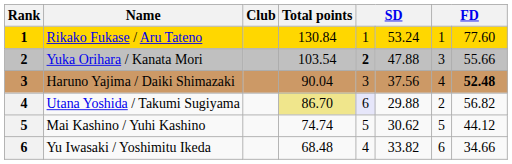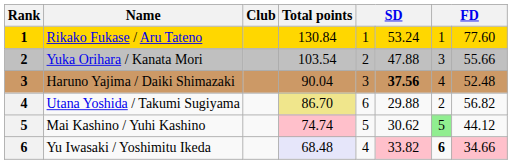(365, 59) bold -> (365, 59) normal
(403, 81) normal -> (403, 81) bold
(480, 81) bold -> (480, 81) normal
(365, 103) lavender background -> (365, 103) no background
(317, 125) no background -> (317, 125) pink background
(442, 125) no background -> (442, 125) lightgreen background
(317, 147) no background -> (317, 147) lavender background
(403, 147) no background -> (403, 147) pink background
(442, 147) normal -> (442, 147) bold
(480, 147) no background -> (480, 147) pink background
